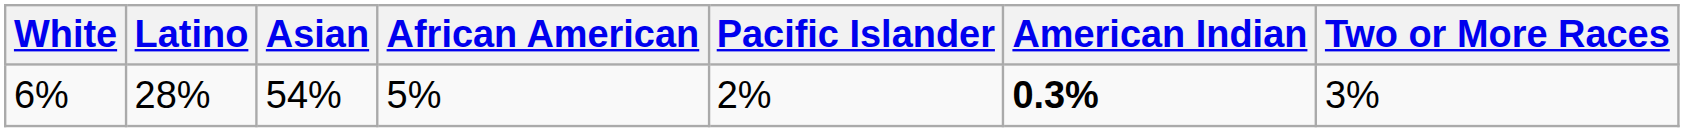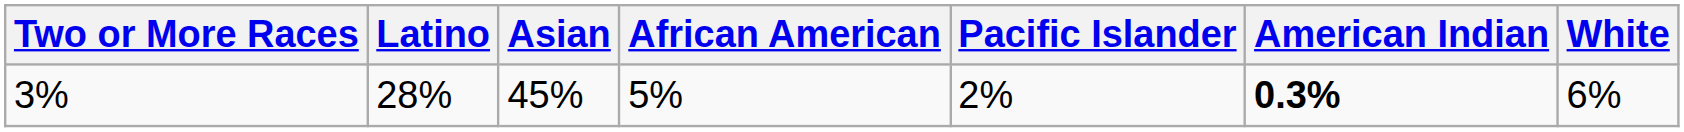columns swapped: (66, 34) <-> (1497, 34)
(304, 94) 54% -> (545, 94) 45%
